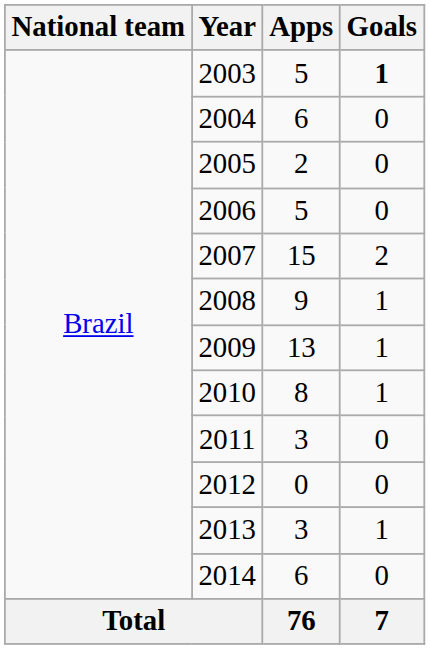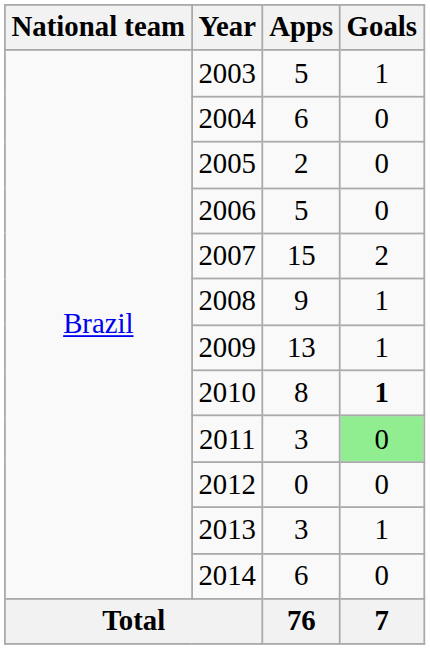(382, 73) bold -> (382, 73) normal
(382, 392) normal -> (382, 392) bold
(382, 438) no background -> (382, 438) lightgreen background
